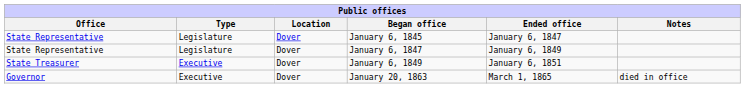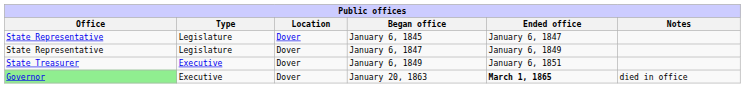(26, 77) no background -> (26, 77) lightgreen background
(520, 77) normal -> (520, 77) bold
